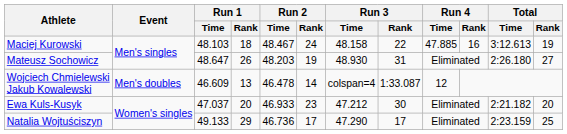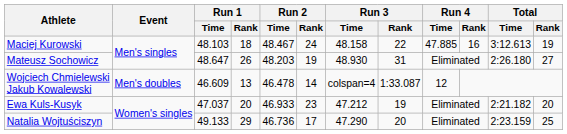(400, 105) 30 -> (400, 105) 19
(400, 122) 17 -> (400, 122) 20
